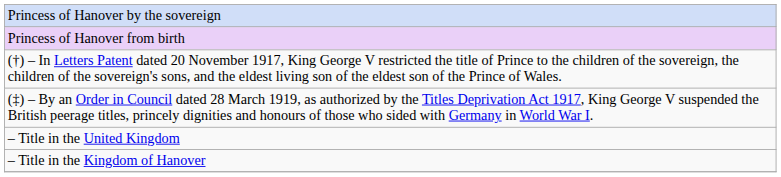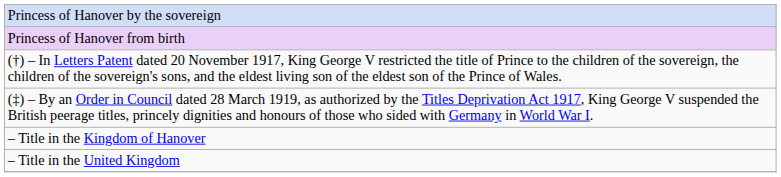(94, 138) – Title in the United Kingdom -> (107, 138) – Title in the Kingdom of Hanover
(107, 160) – Title in the Kingdom of Hanover -> (94, 160) – Title in the United Kingdom
